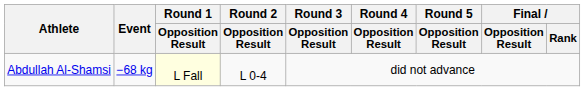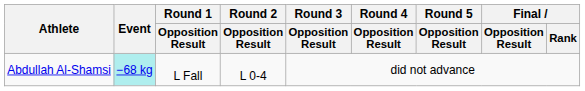(134, 70) no background -> (134, 70) paleturquoise background
(188, 77) lightyellow background -> (188, 77) no background
